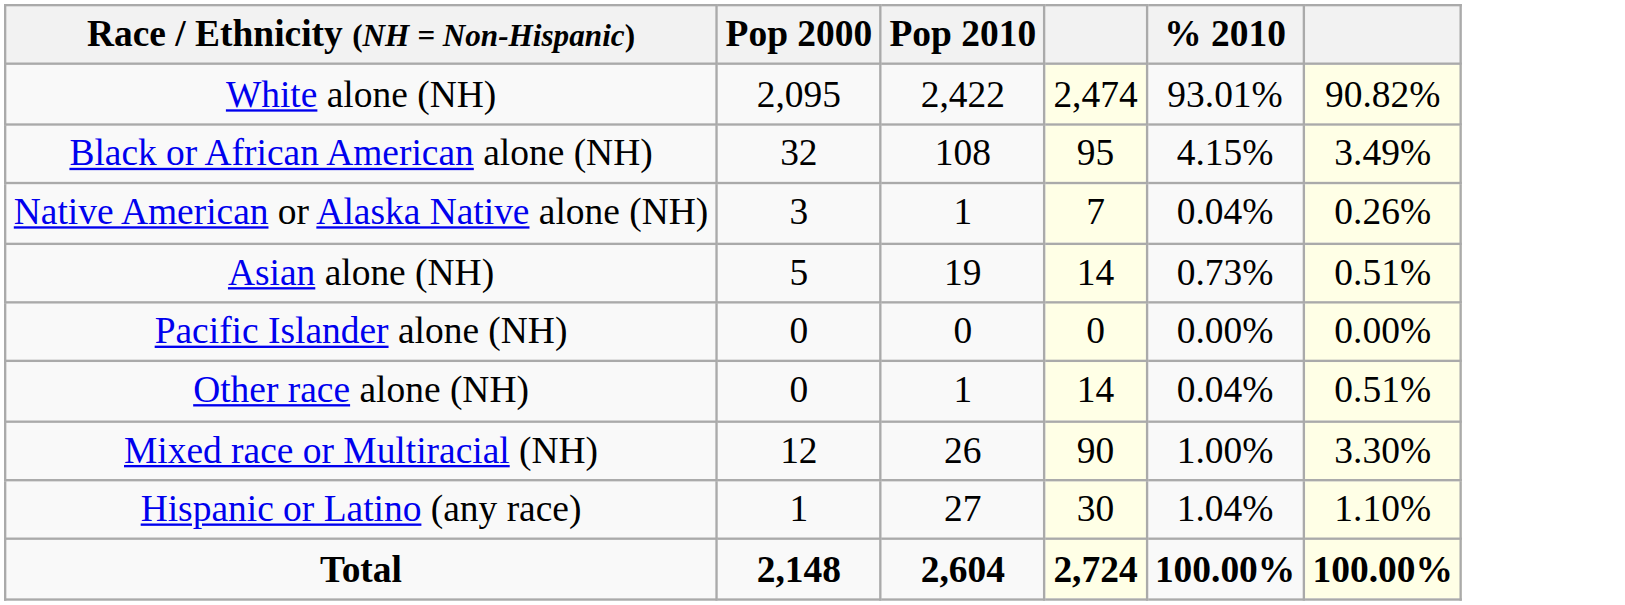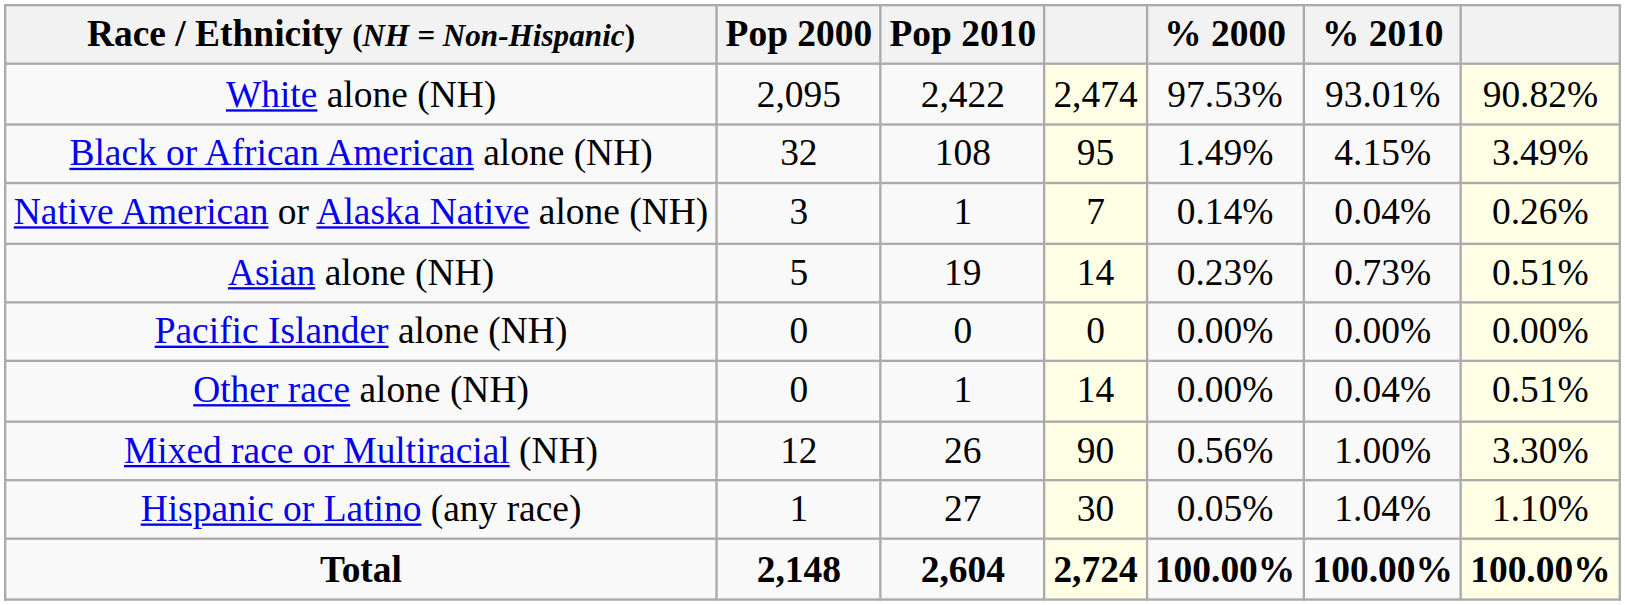+ column: (1225, 34)
